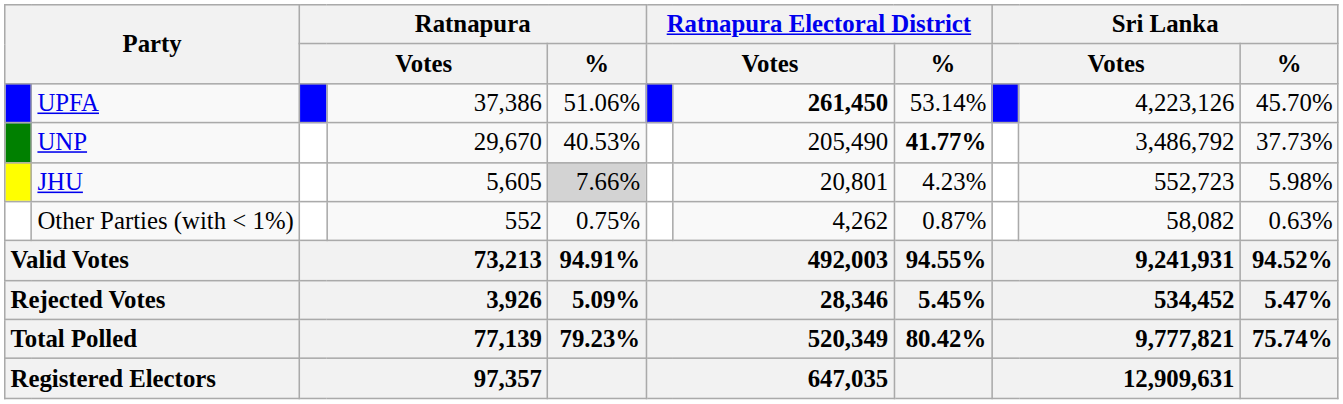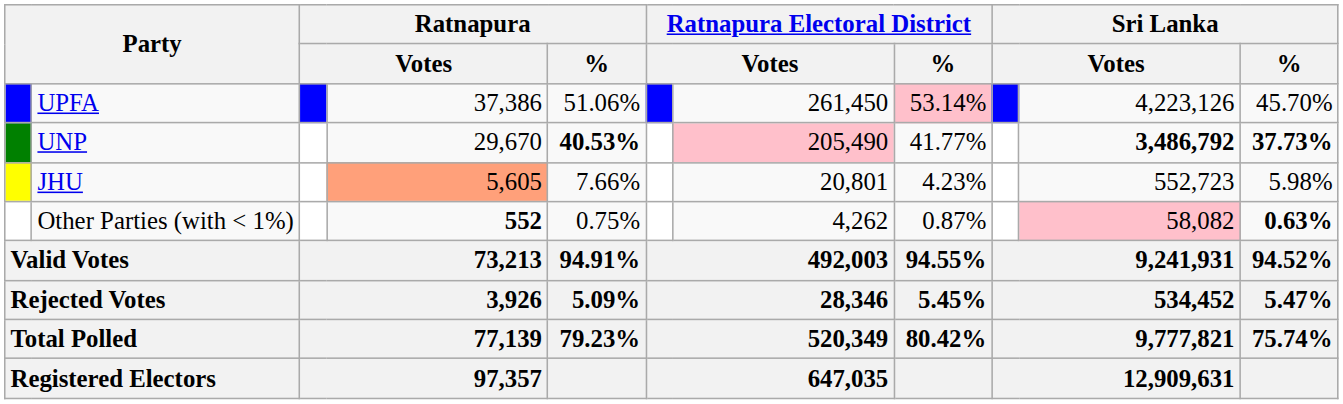(848, 102) bold -> (848, 102) normal
(948, 102) no background -> (948, 102) pink background
(602, 142) normal -> (600, 142) bold
(848, 142) no background -> (848, 142) pink background
(946, 142) bold -> (948, 142) normal
(1185, 142) normal -> (1185, 142) bold
(1294, 142) normal -> (1292, 142) bold
(514, 181) no background -> (514, 181) lightsalmon background
(608, 181) lightgrey background -> (608, 181) no background
(523, 220) normal -> (523, 220) bold
(1200, 220) no background -> (1200, 220) pink background
(1301, 220) normal -> (1298, 220) bold
